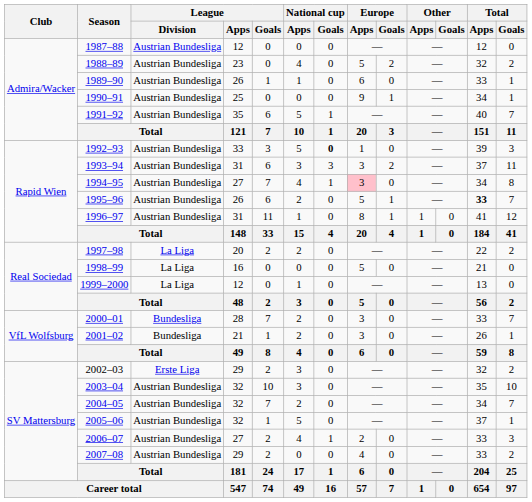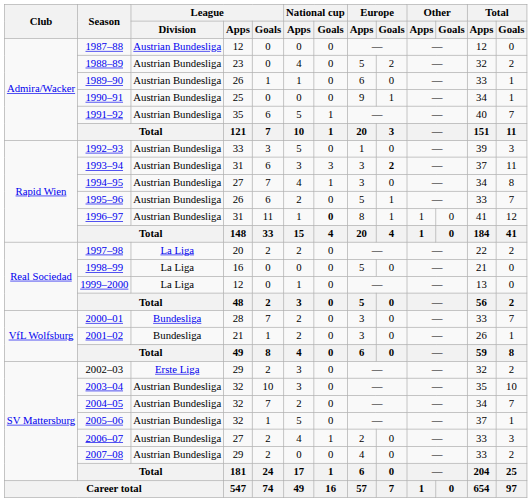(331, 149) bold -> (331, 149) normal
(392, 166) normal -> (392, 166) bold
(362, 183) pink background -> (362, 183) no background
(481, 200) bold -> (481, 200) normal
(331, 217) normal -> (331, 217) bold
